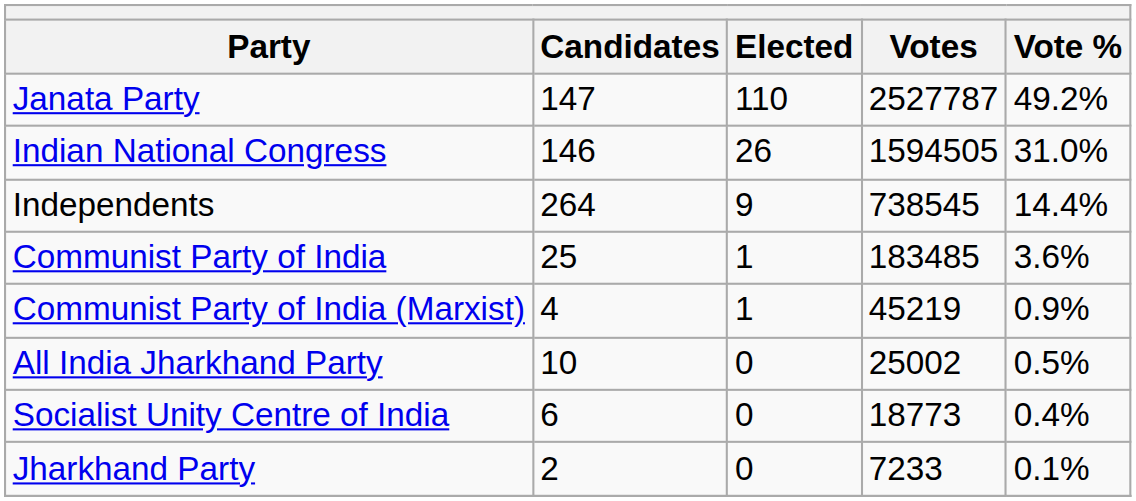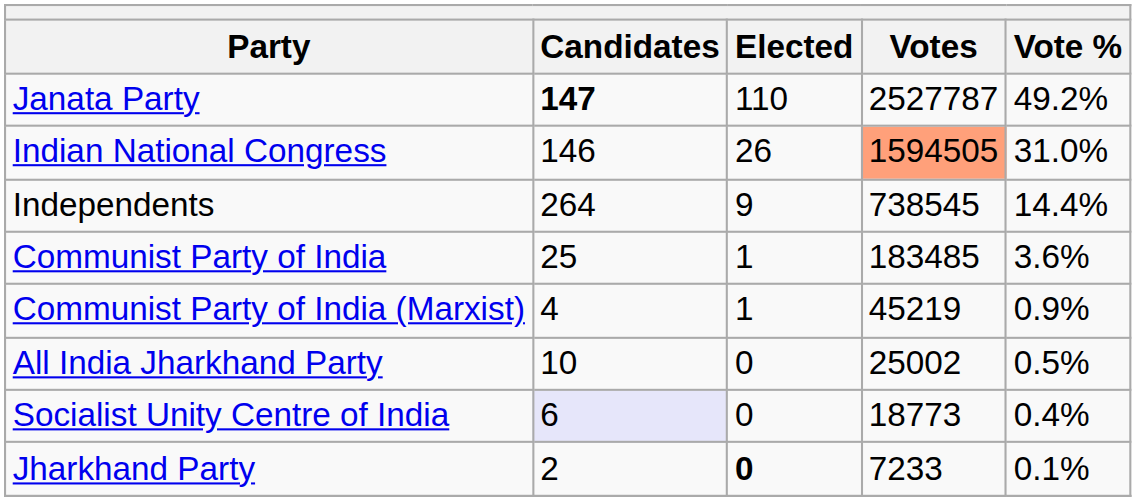(568, 99) normal -> (568, 99) bold
(934, 151) no background -> (934, 151) lightsalmon background
(550, 415) no background -> (550, 415) lavender background
(744, 468) normal -> (744, 468) bold
